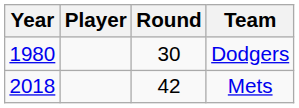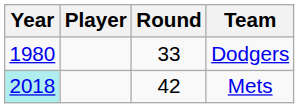(169, 53) 30 -> (169, 53) 33
(32, 86) no background -> (32, 86) paleturquoise background
